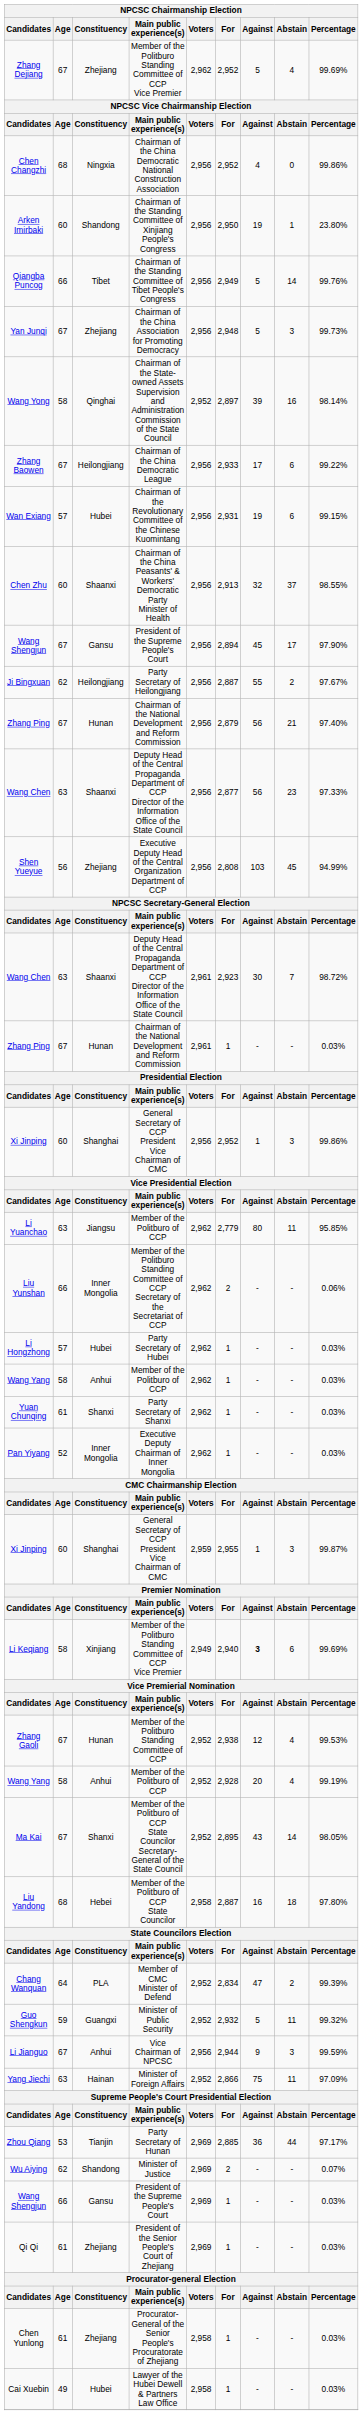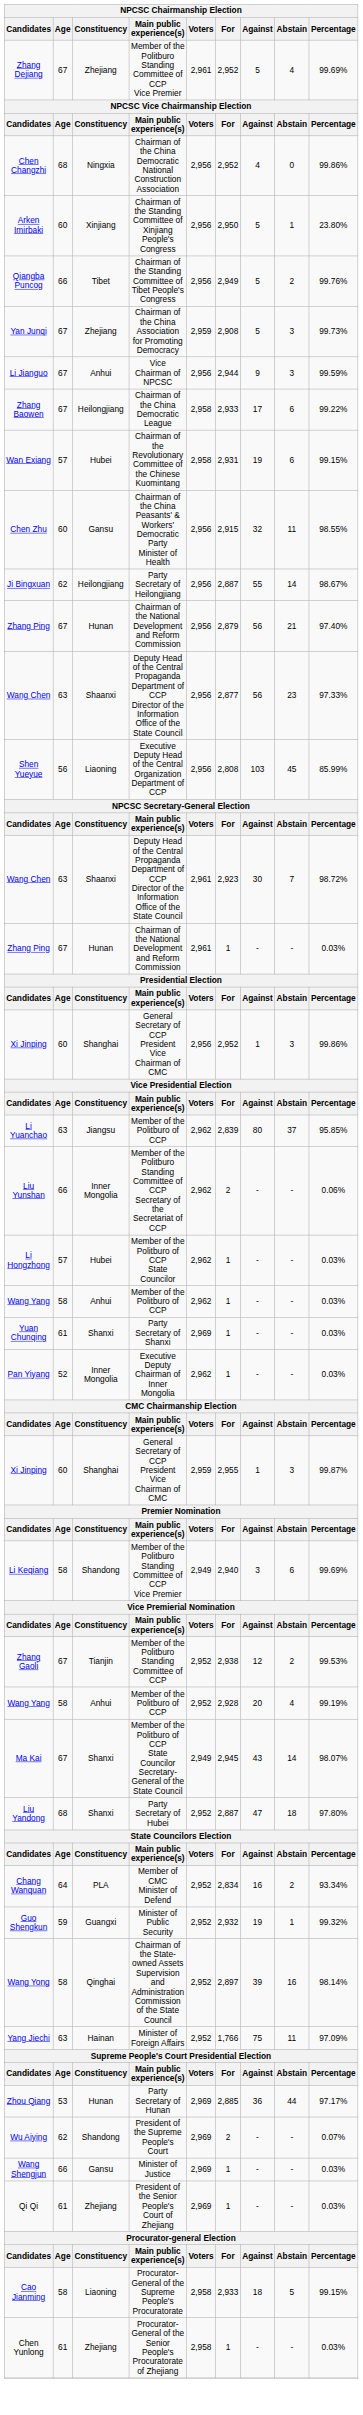(201, 70) 2,962 -> (201, 70) 2,961
(101, 225) Shandong -> (101, 225) Xinjiang
(257, 225) 19 -> (257, 225) 5
(292, 281) 14 -> (292, 281) 2
(201, 331) 2,956 -> (201, 331) 2,959
(228, 331) 2,948 -> (228, 331) 2,908
rows swapped: (29, 2052) <-> (29, 401)
(201, 465) 2,956 -> (201, 409) 2,958
(201, 516) 2,956 -> (201, 460) 2,958
(101, 585) Shaanxi -> (101, 529) Gansu
(228, 585) 2,913 -> (228, 529) 2,915
(292, 585) 37 -> (292, 529) 11
- row: (29, 645)
(292, 682) 2 -> (292, 585) 14
(333, 682) 97.67% -> (333, 585) 98.67%
(101, 867) Zhejiang -> (101, 769) Liaoning
(333, 867) 94.99% -> (333, 769) 85.99%
(228, 1228) 2,779 -> (228, 1131) 2,839
(292, 1228) 11 -> (292, 1131) 37
(158, 1348) Party Secretary of Hubei -> (158, 1260) Member of the Politburo of CCP State Councilor
(201, 1412) 2,962 -> (201, 1333) 2,969
(101, 1649) Xinjiang -> (101, 1571) Shandong
(257, 1649) bold -> (257, 1571) normal
(101, 1740) Hunan -> (101, 1662) Tianjin
(292, 1740) 4 -> (292, 1662) 2
(201, 1837) 2,952 -> (201, 1758) 2,949
(228, 1837) 2,895 -> (228, 1758) 2,945
(333, 1837) 98.05% -> (333, 1758) 98.07%
(101, 1902) Hebei -> (101, 1814) Shanxi
(158, 1902) Member of the Politburo of CCP State Councilor -> (158, 1814) Party Secretary of Hubei
(201, 1902) 2,958 -> (201, 1814) 2,952
(257, 1902) 16 -> (257, 1814) 47
(257, 1983) 47 -> (257, 1886) 16
(333, 1983) 99.39% -> (333, 1886) 93.34%
(257, 2020) 5 -> (257, 1922) 19
(292, 2020) 11 -> (292, 1922) 1
(228, 2079) 2,866 -> (228, 2038) 1,766
(101, 2142) Tianjin -> (101, 2101) Hunan
(158, 2169) Minister of Justice -> (158, 2137) President of the Supreme People's Court
(158, 2201) President of the Supreme People's Court -> (158, 2169) Minister of Justice
+ row: (29, 2292)
- row: (29, 2389)
